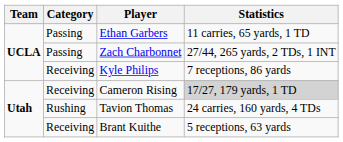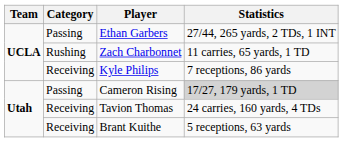(248, 33) 11 carries, 65 yards, 1 TD -> (261, 33) 27/44, 265 yards, 2 TDs, 1 INT
(64, 52) Passing -> (66, 52) Rushing
(261, 52) 27/44, 265 yards, 2 TDs, 1 INT -> (248, 52) 11 carries, 65 yards, 1 TD
(70, 89) Receiving -> (64, 89) Passing
(66, 108) Rushing -> (70, 108) Receiving
